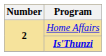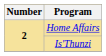(73, 43) bold -> (73, 43) normal
